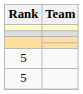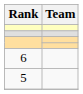(23, 58) 5 -> (23, 58) 6
